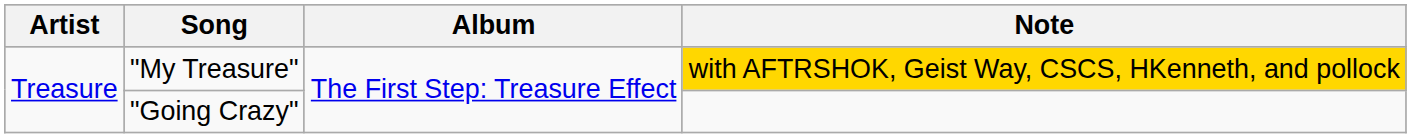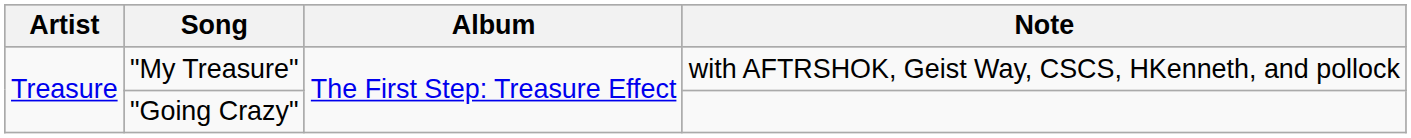(1044, 68) gold background -> (1044, 68) no background
